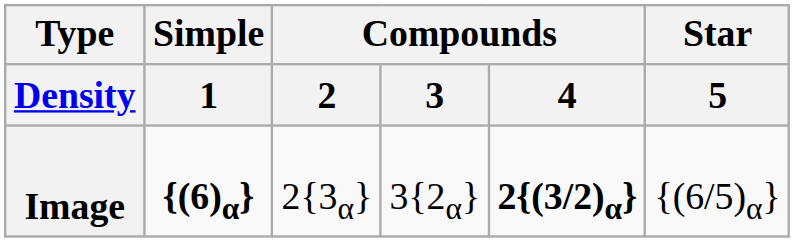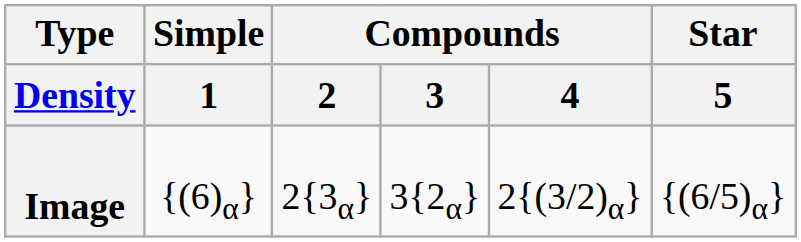(209, 201) bold -> (209, 201) normal
(567, 201) bold -> (570, 201) normal
